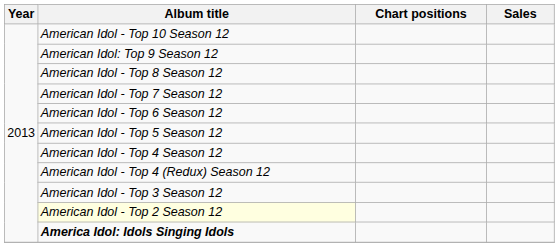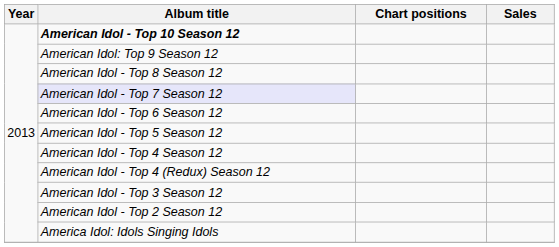(135, 34) normal -> (140, 34) bold
(131, 93) no background -> (131, 93) lavender background
(131, 212) lightyellow background -> (131, 212) no background
(138, 232) bold -> (130, 232) normal
